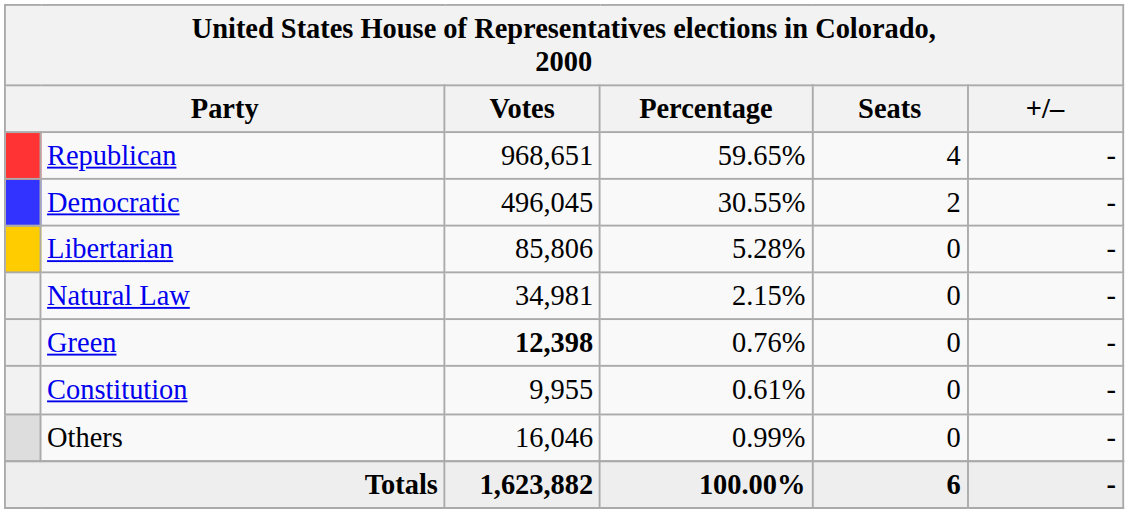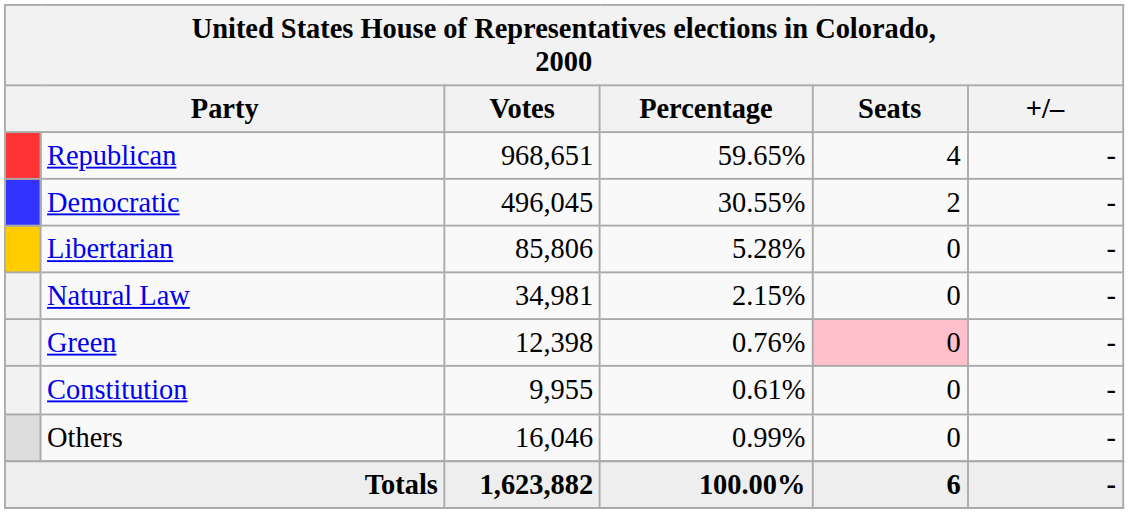(554, 342) bold -> (554, 342) normal
(954, 342) no background -> (954, 342) pink background
